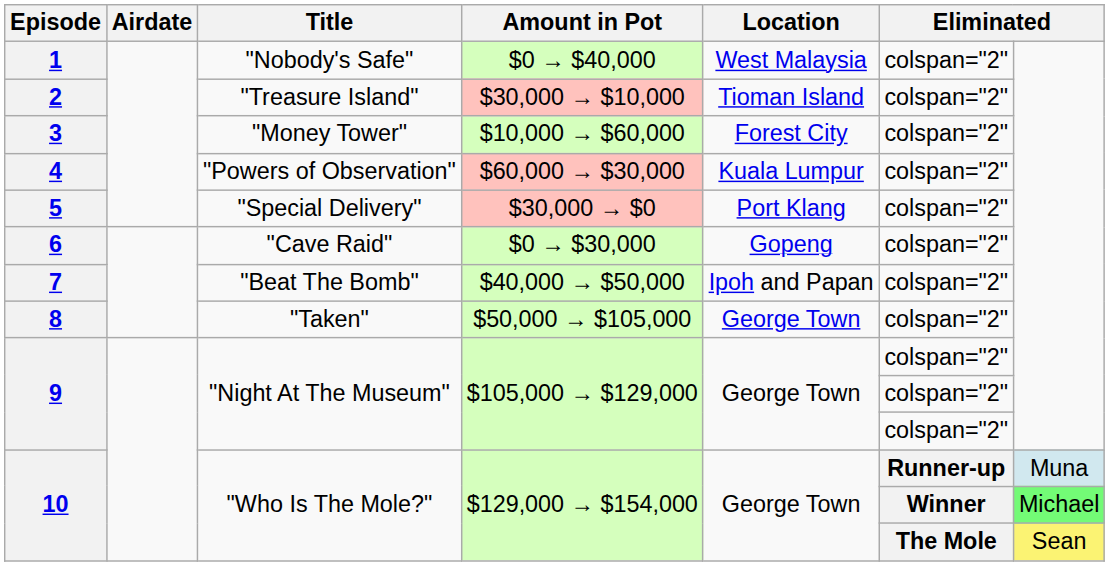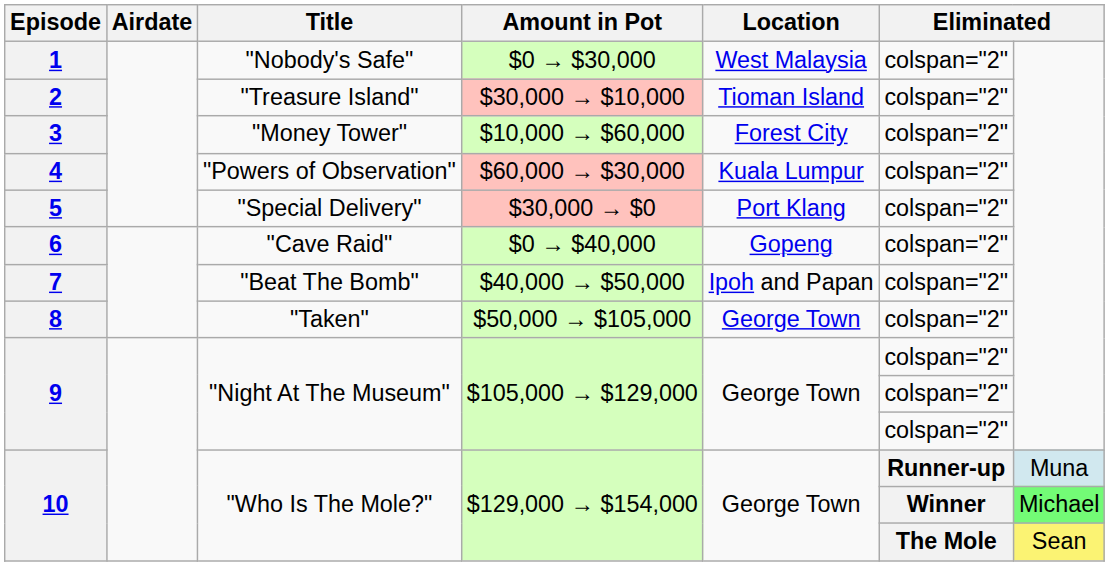(582, 60) $0 → $40,000 -> (582, 60) $0 → $30,000
(582, 245) $0 → $30,000 -> (582, 245) $0 → $40,000
